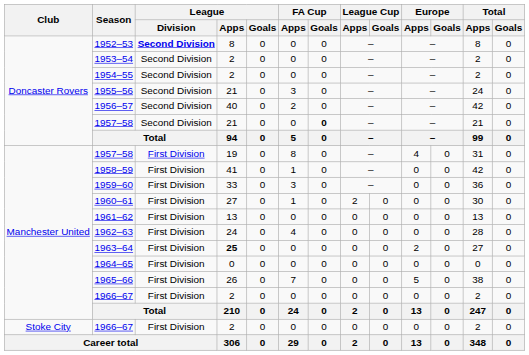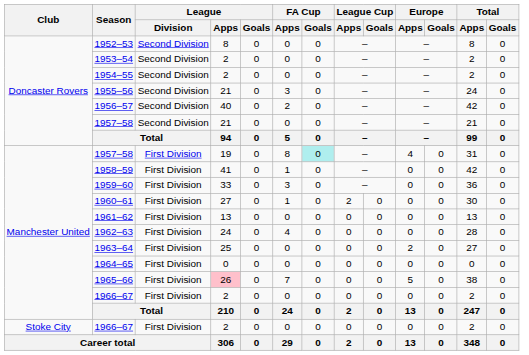(176, 43) bold -> (173, 43) normal
(324, 122) bold -> (318, 122) normal
(324, 153) no background -> (318, 153) paleturquoise background
(232, 248) bold -> (226, 248) normal
(232, 279) no background -> (226, 279) pink background
